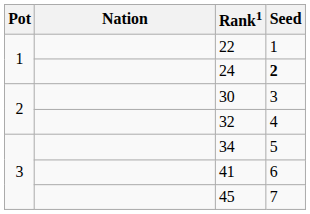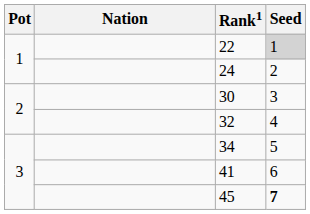(274, 46) no background -> (274, 46) lightgrey background
(274, 71) bold -> (274, 71) normal
(274, 197) normal -> (274, 197) bold
